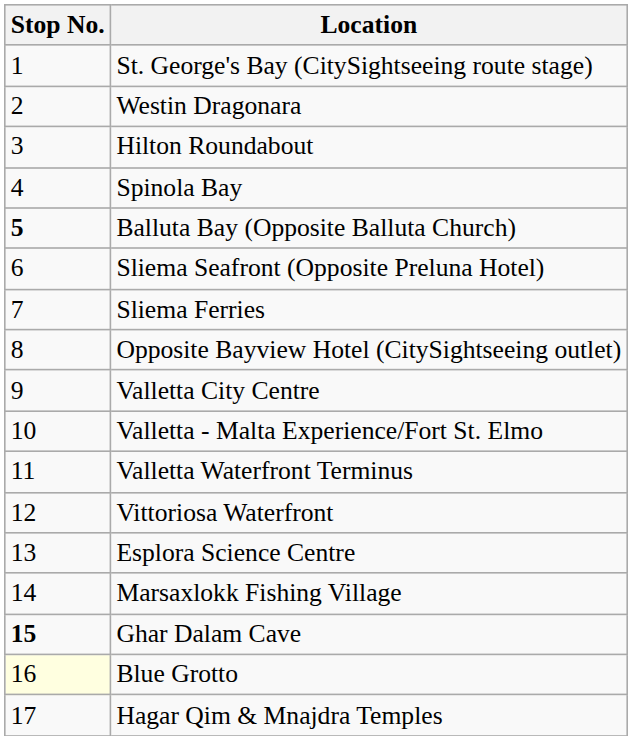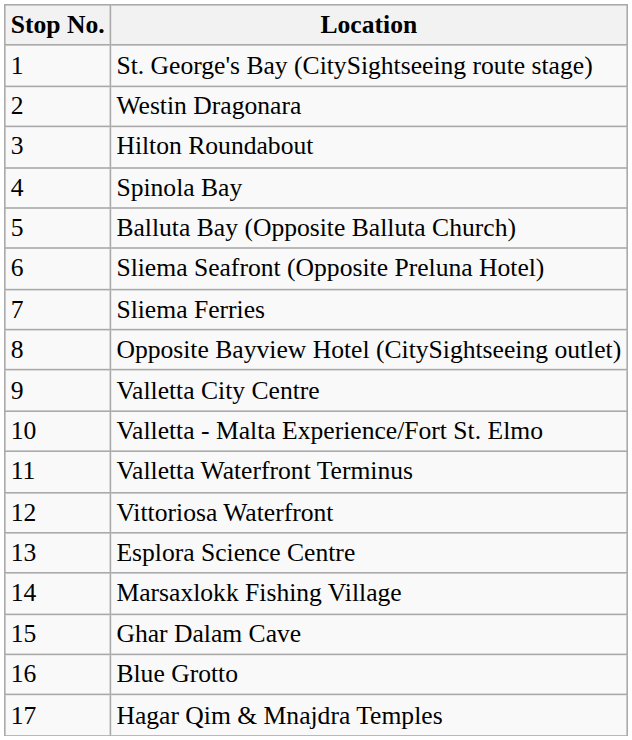(17, 227) bold -> (17, 227) normal
(24, 633) bold -> (24, 633) normal
(24, 674) lightyellow background -> (24, 674) no background
